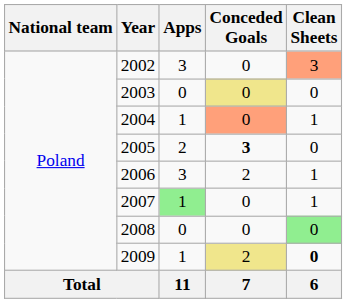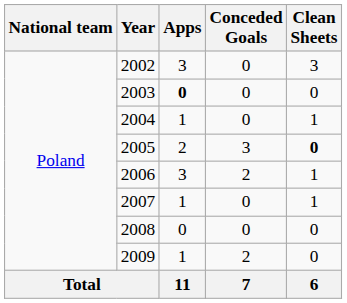(314, 65) lightsalmon background -> (314, 65) no background
(182, 92) normal -> (182, 92) bold
(246, 92) khaki background -> (246, 92) no background
(246, 119) lightsalmon background -> (246, 119) no background
(246, 147) bold -> (246, 147) normal
(314, 147) normal -> (314, 147) bold
(182, 202) lightgreen background -> (182, 202) no background
(314, 229) lightgreen background -> (314, 229) no background
(246, 256) khaki background -> (246, 256) no background
(314, 256) bold -> (314, 256) normal
